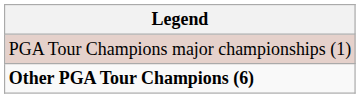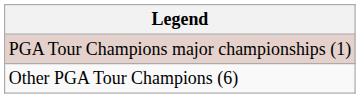(131, 78) bold -> (123, 78) normal
